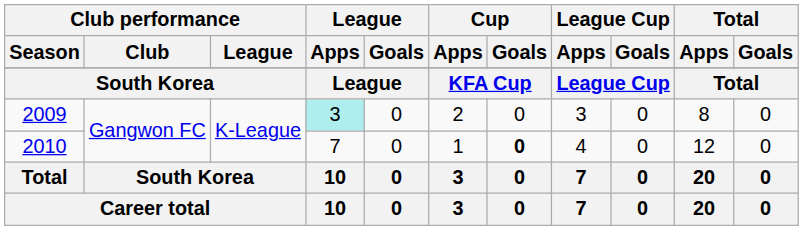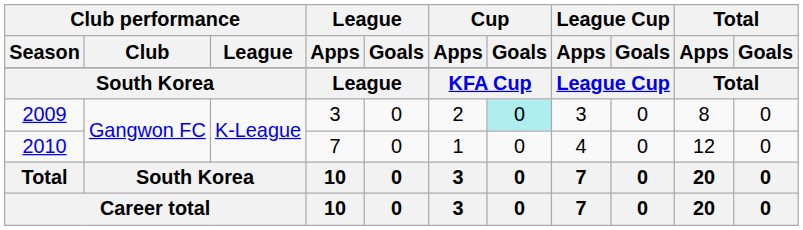(335, 114) paleturquoise background -> (335, 114) no background
(519, 114) no background -> (519, 114) paleturquoise background
(519, 146) bold -> (519, 146) normal
